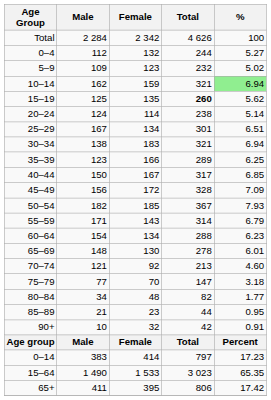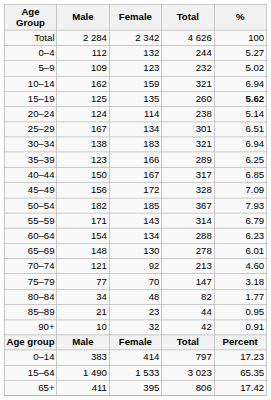(255, 83) lightgreen background -> (255, 83) no background
(204, 99) bold -> (204, 99) normal
(255, 99) normal -> (255, 99) bold
